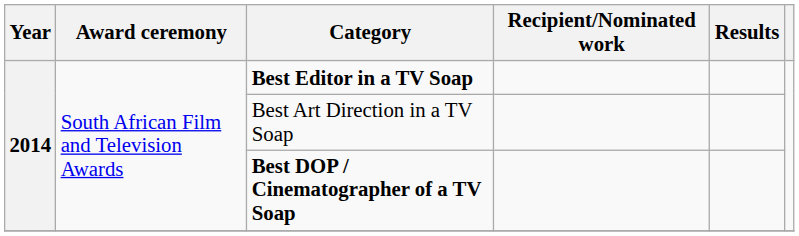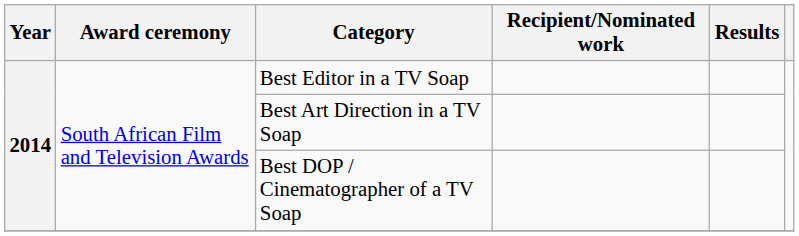(362, 77) bold -> (364, 77) normal
(366, 190) bold -> (367, 190) normal
